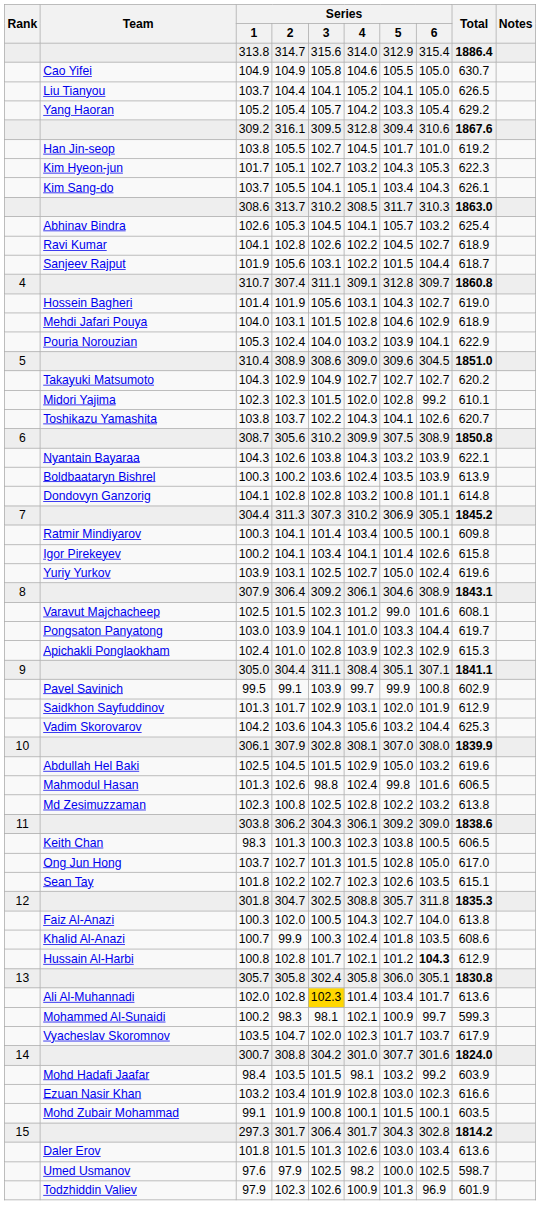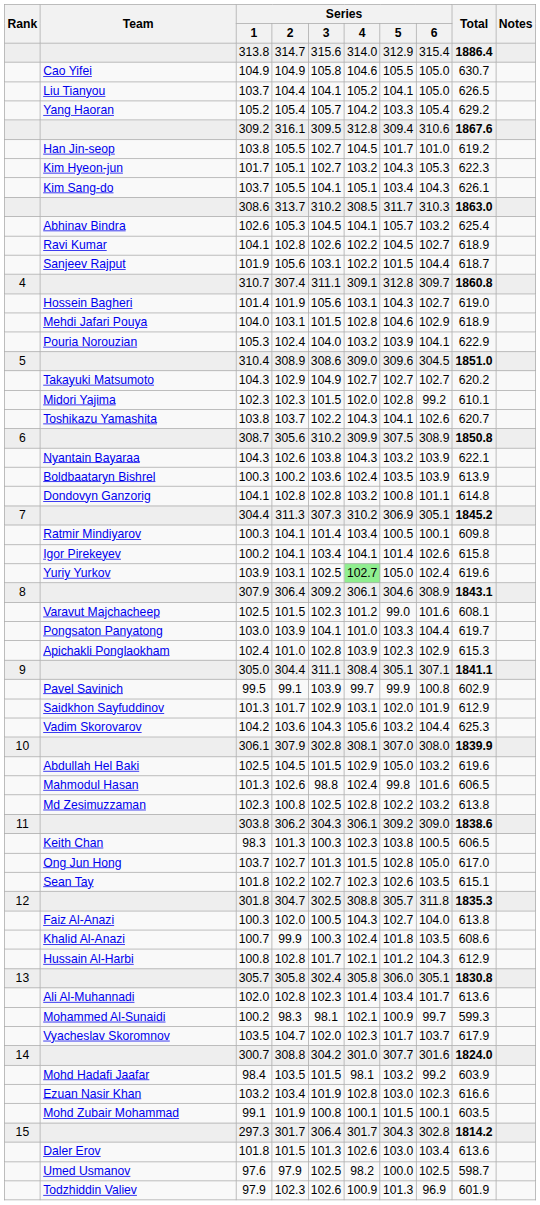(362, 573) no background -> (362, 573) lightgreen background
(434, 959) bold -> (434, 959) normal
(326, 997) gold background -> (326, 997) no background
